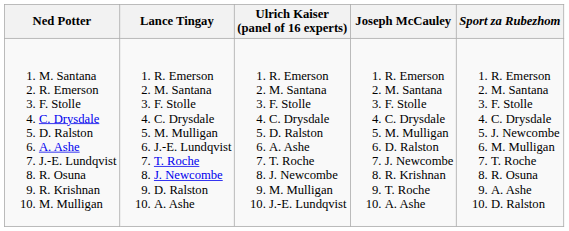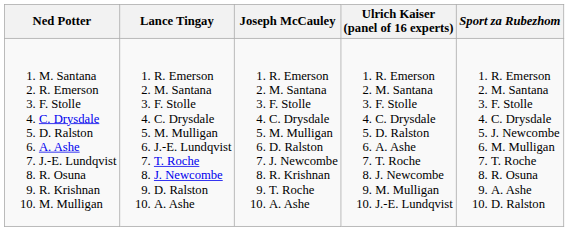columns swapped: (292, 21) <-> (403, 21)
